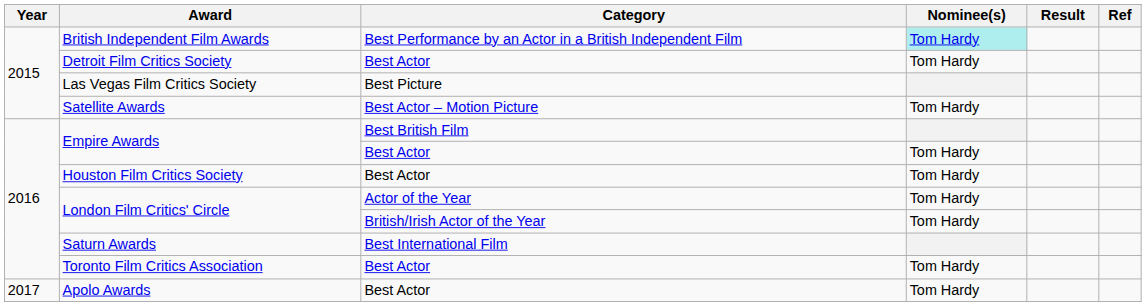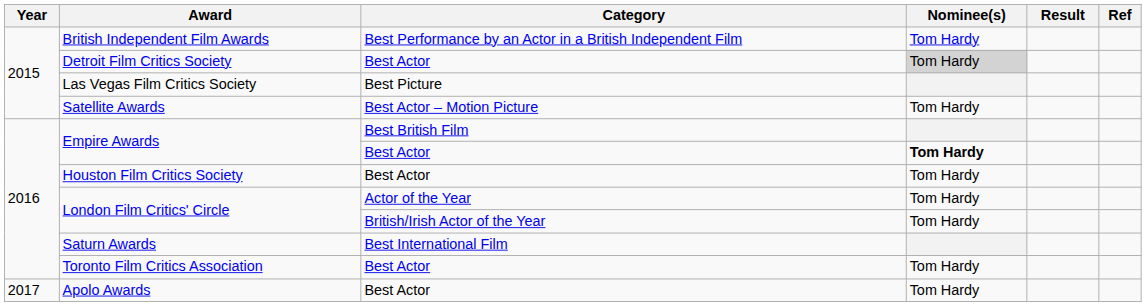(944, 38) paleturquoise background -> (944, 38) no background
(944, 61) no background -> (944, 61) lightgrey background
(944, 152) normal -> (947, 152) bold
